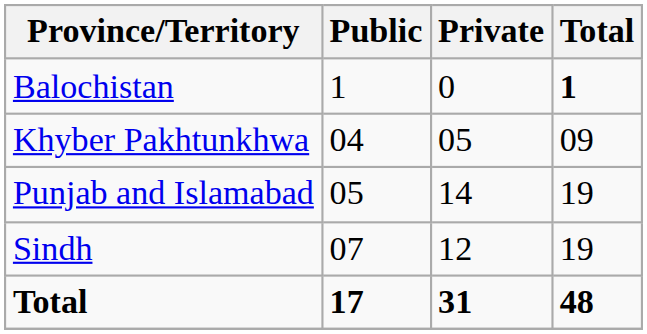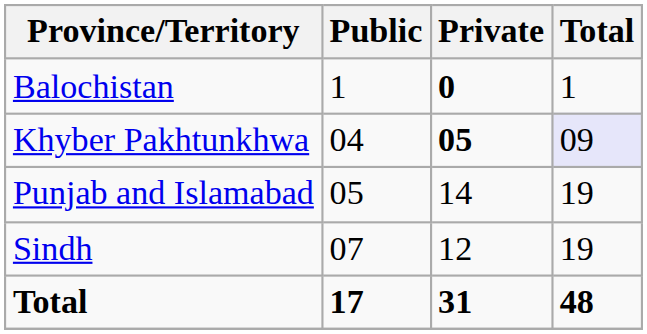(447, 85) normal -> (447, 85) bold
(568, 85) bold -> (568, 85) normal
(455, 139) normal -> (455, 139) bold
(577, 139) no background -> (577, 139) lavender background
